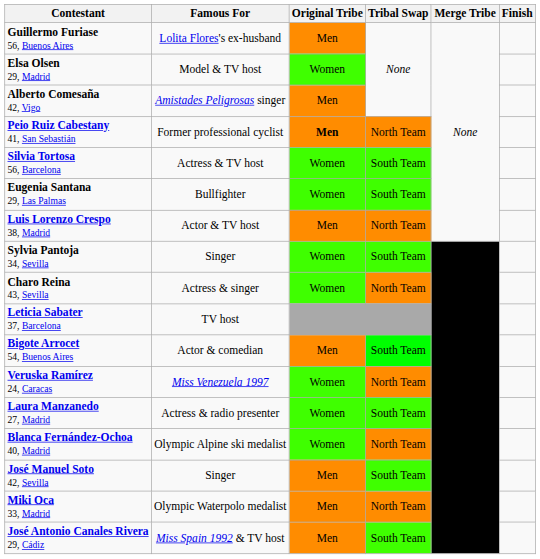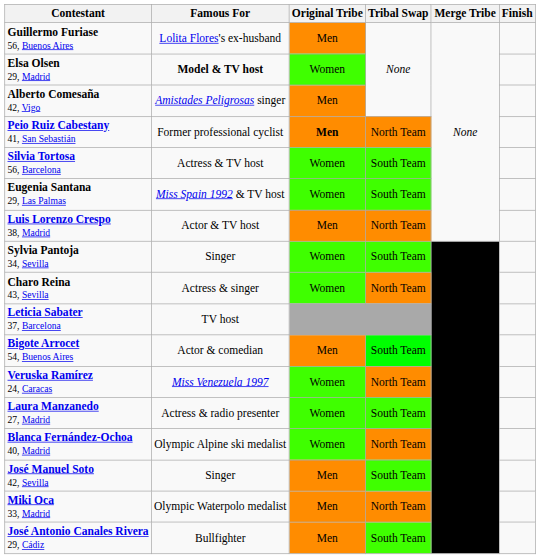(220, 69) normal -> (220, 69) bold
(220, 194) Bullfighter -> (220, 194) Miss Spain 1992 & TV host
(220, 538) Miss Spain 1992 & TV host -> (220, 538) Bullfighter
